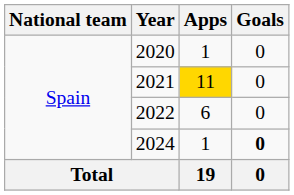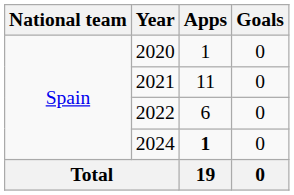(205, 81) gold background -> (205, 81) no background
(205, 143) normal -> (205, 143) bold
(260, 143) bold -> (260, 143) normal
